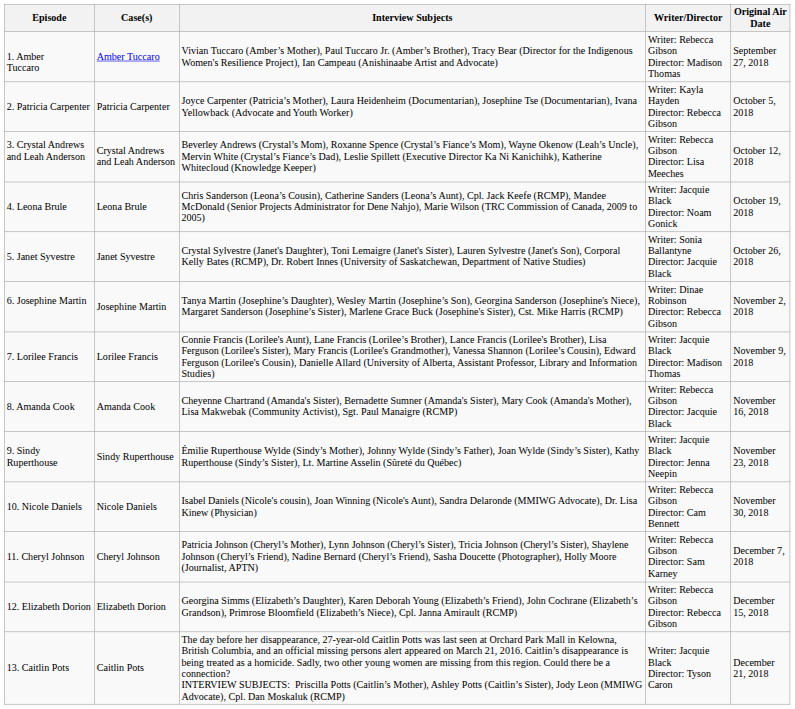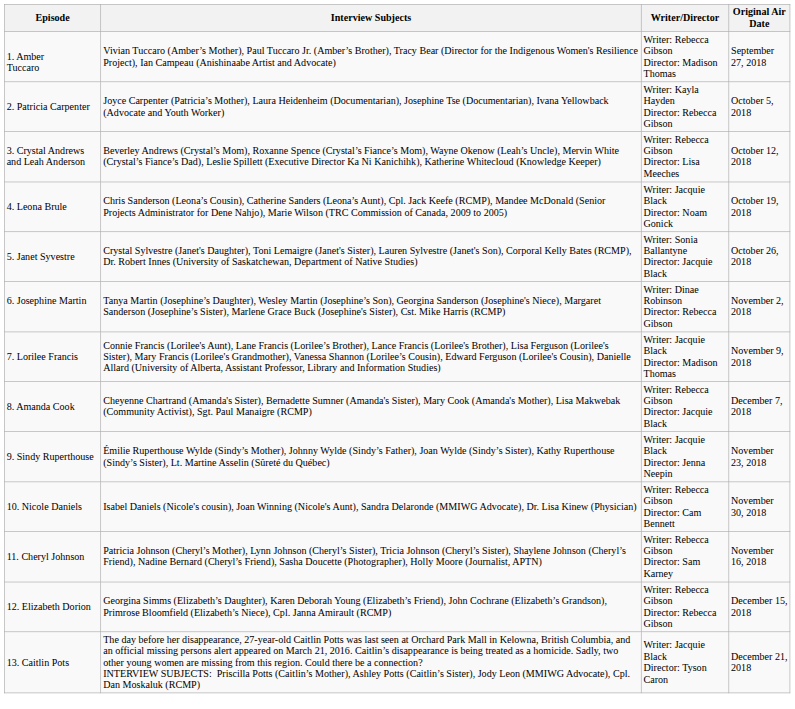- column: (137, 18)
(754, 406) November 16, 2018 -> (757, 406) December 7, 2018
(759, 556) December 7, 2018 -> (752, 556) November 16, 2018
